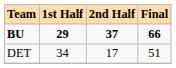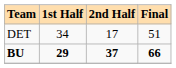rows swapped: (19, 53) <-> (16, 34)
